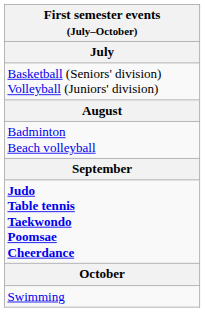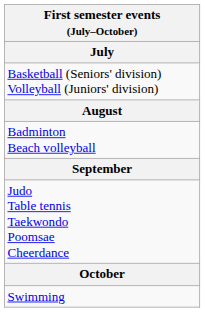(41, 222) bold -> (39, 222) normal
